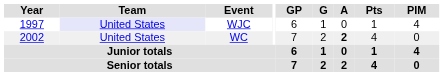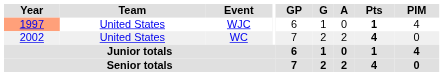(32, 24) no background -> (32, 24) lightsalmon background
(132, 24) lavender background -> (132, 24) no background
(374, 24) normal -> (374, 24) bold
(344, 38) bold -> (344, 38) normal
(374, 38) normal -> (374, 38) bold
